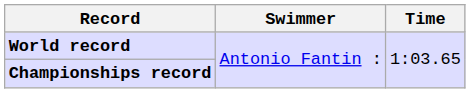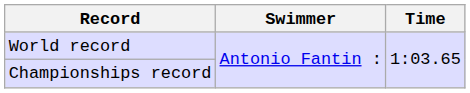(70, 46) bold -> (70, 46) normal
(110, 74) bold -> (110, 74) normal
